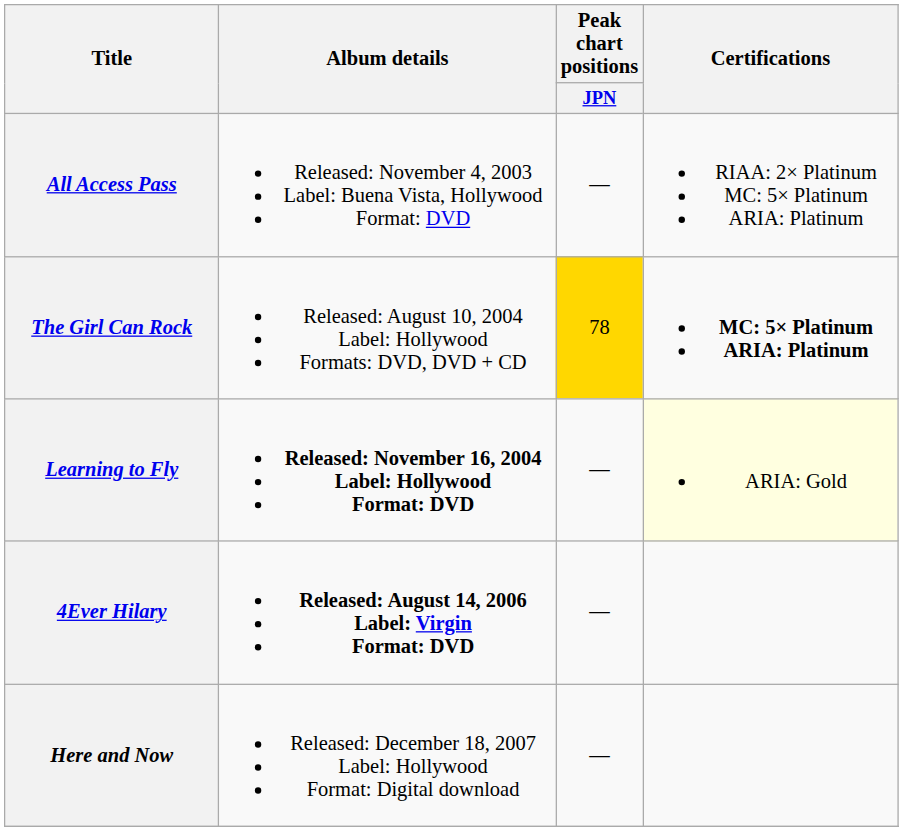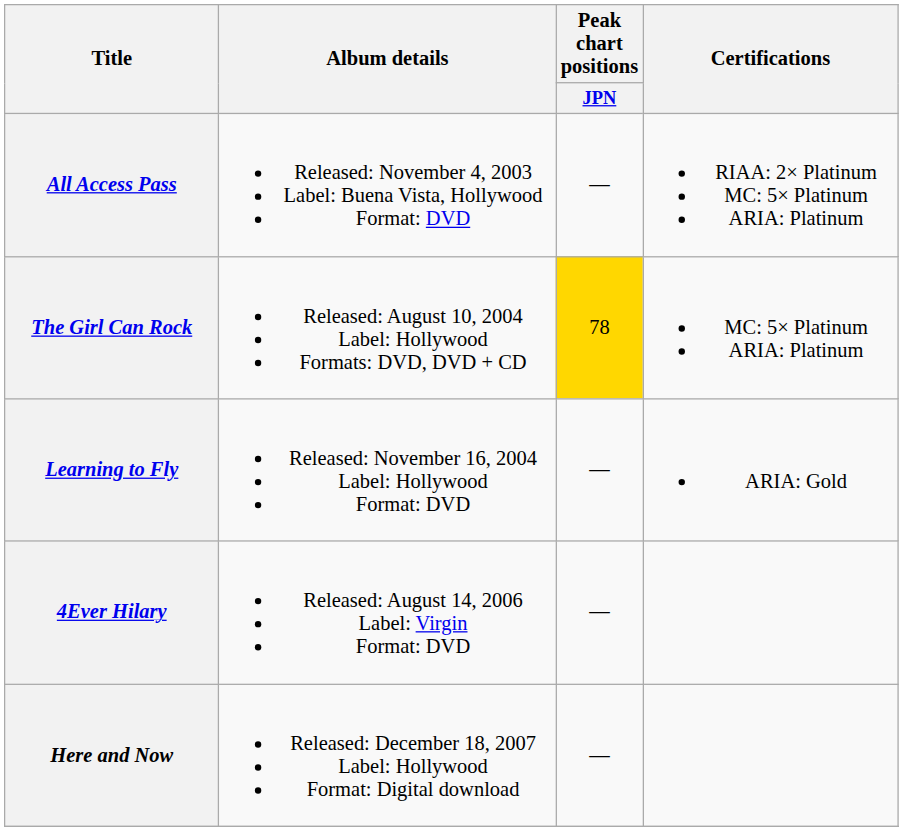(770, 339) bold -> (770, 339) normal
(387, 482) bold -> (387, 482) normal
(770, 482) lightyellow background -> (770, 482) no background
(387, 624) bold -> (387, 624) normal
